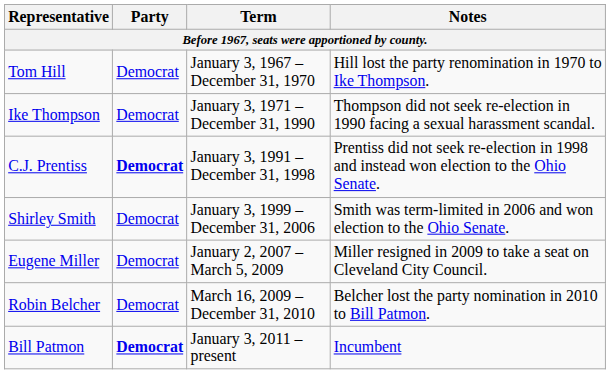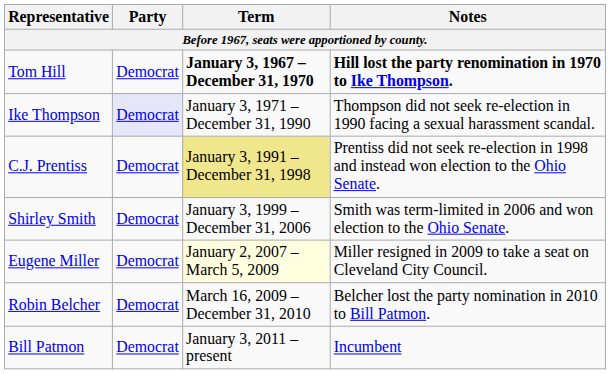(253, 71) normal -> (250, 71) bold
(468, 71) normal -> (467, 71) bold
(148, 114) no background -> (148, 114) lavender background
(150, 166) bold -> (148, 166) normal
(253, 166) no background -> (248, 166) khaki background
(247, 261) no background -> (242, 261) lightyellow background
(150, 347) bold -> (148, 347) normal
